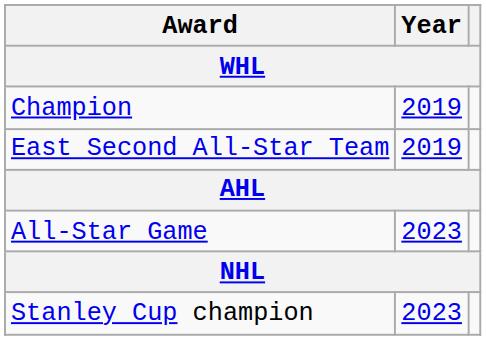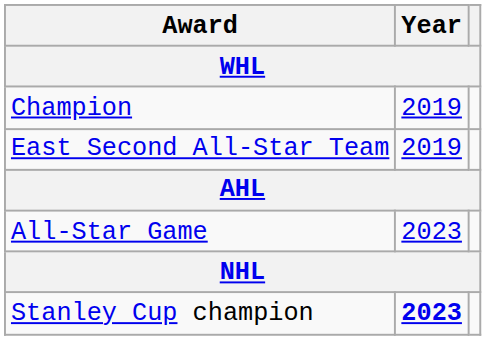(432, 313) normal -> (432, 313) bold
